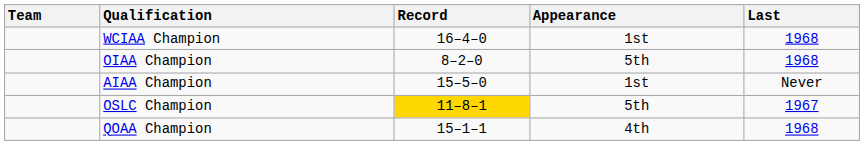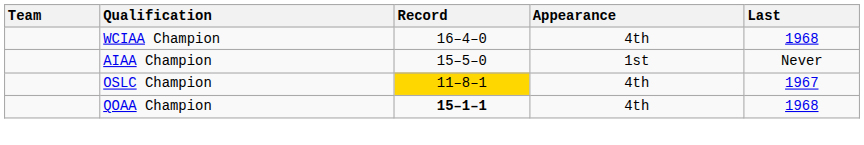(637, 39) 1st -> (637, 39) 4th
- row: (157, 61)
(637, 107) 5th -> (637, 84) 4th
(462, 129) normal -> (462, 107) bold
